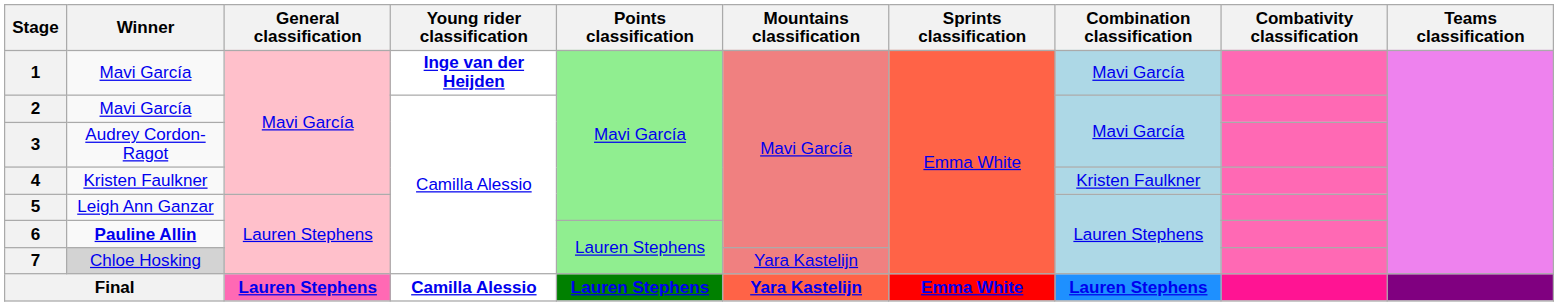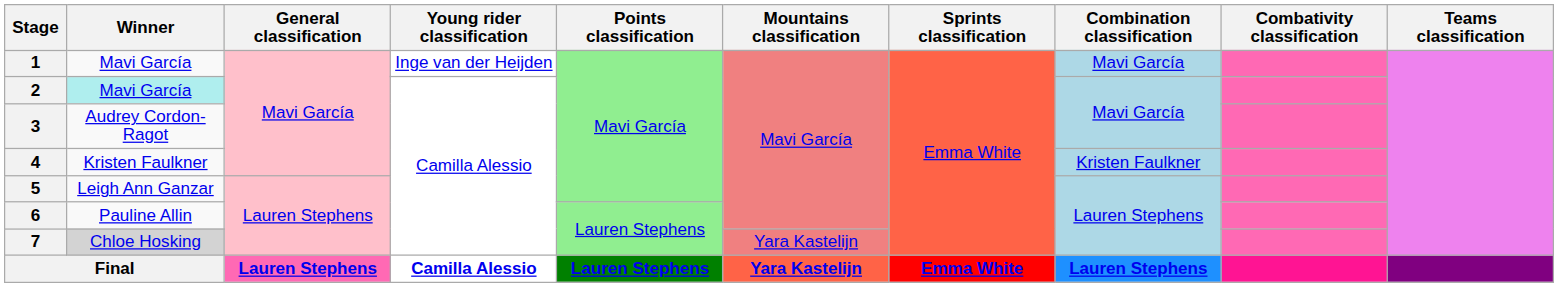(474, 72) bold -> (474, 63) normal
(145, 108) no background -> (145, 90) paleturquoise background
(145, 233) bold -> (145, 215) normal
